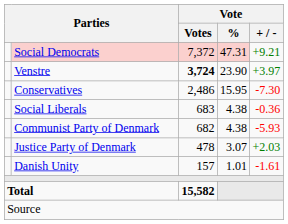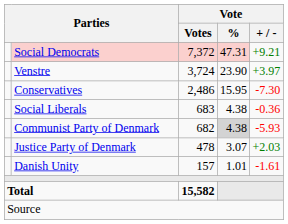(201, 71) bold -> (201, 71) normal
(236, 128) no background -> (236, 128) lightgrey background
